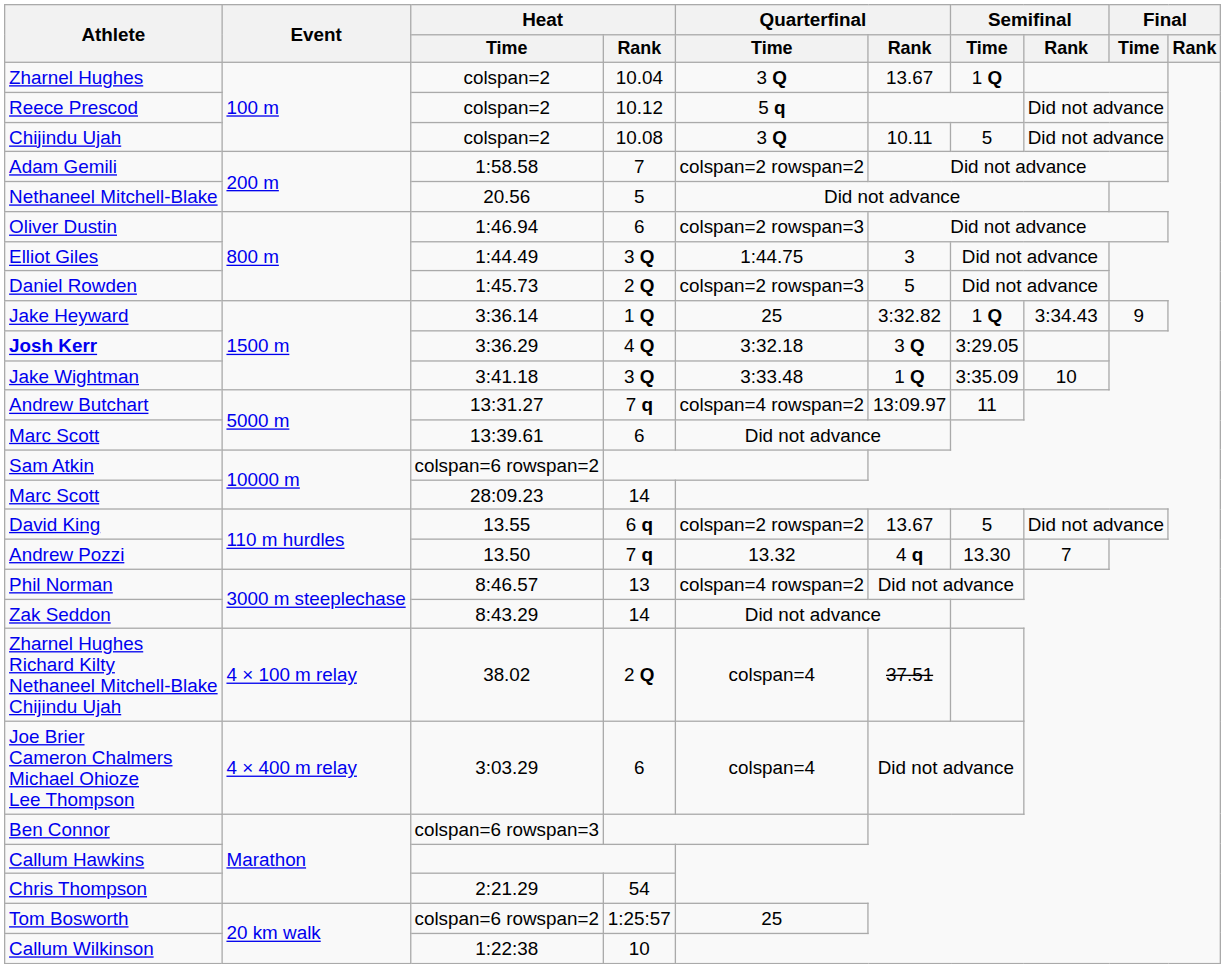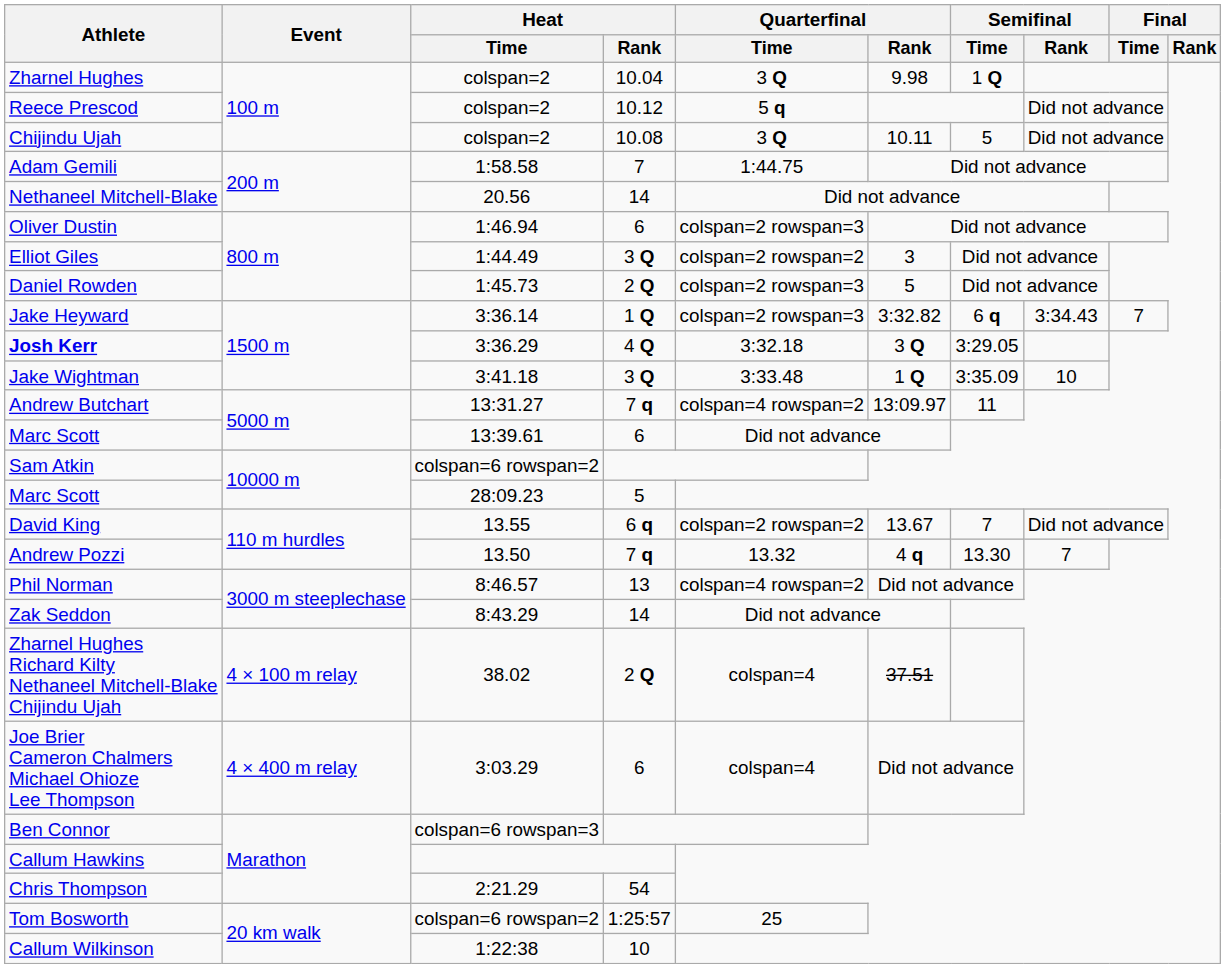(910, 78) 13.67 -> (910, 78) 9.98
(772, 167) colspan=2 rowspan=2 -> (772, 167) 1:44.75
(639, 197) 5 -> (639, 197) 14
(772, 257) 1:44.75 -> (772, 257) colspan=2 rowspan=2
(772, 316) 25 -> (772, 316) colspan=2 rowspan=3
(987, 316) 1 Q -> (987, 316) 6 q
(1139, 316) 9 -> (1139, 316) 7
(639, 495) 14 -> (639, 495) 5
(987, 525) 5 -> (987, 525) 7
